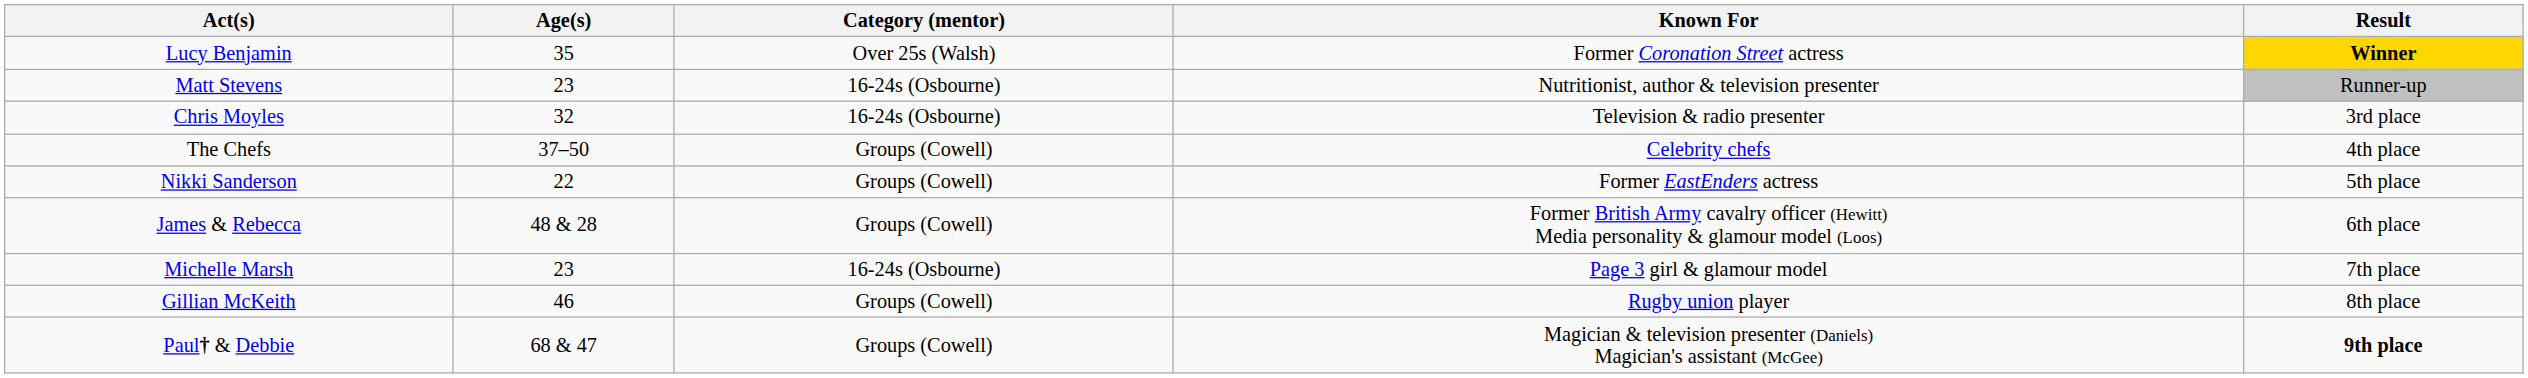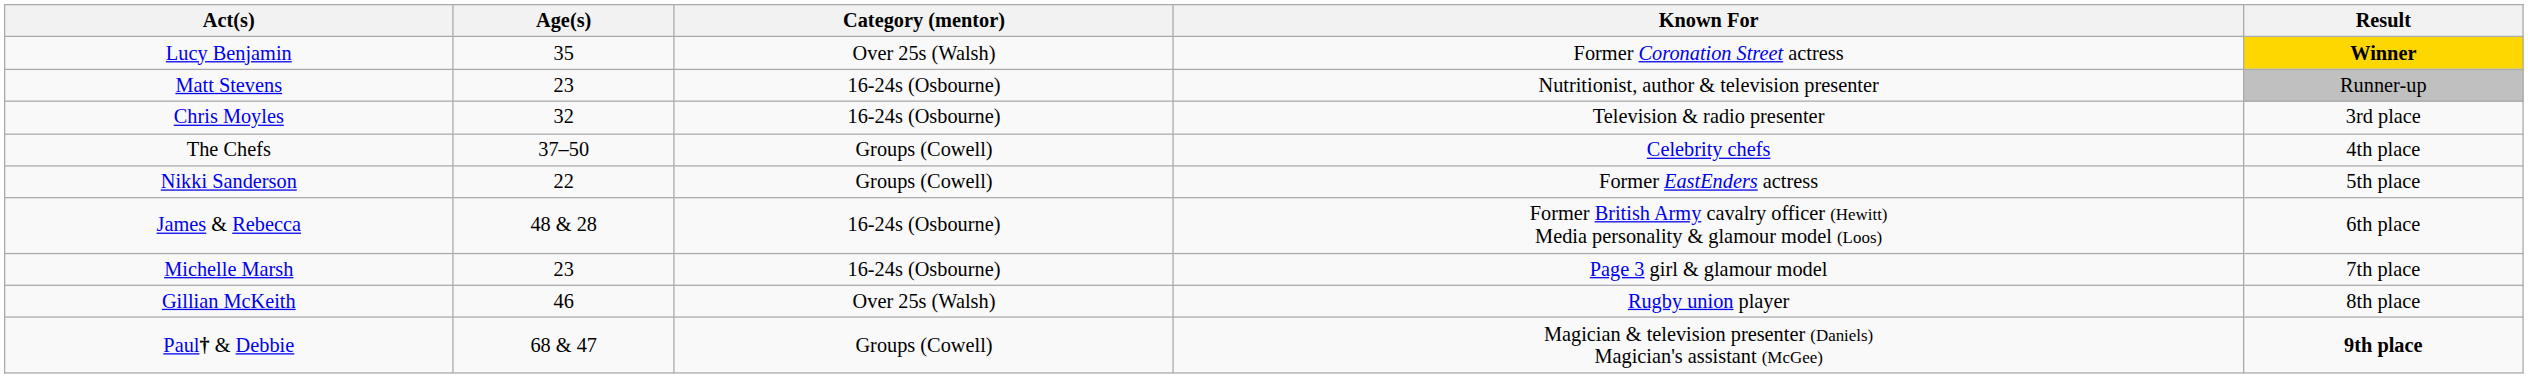(924, 225) Groups (Cowell) -> (924, 225) 16-24s (Osbourne)
(924, 301) Groups (Cowell) -> (924, 301) Over 25s (Walsh)
